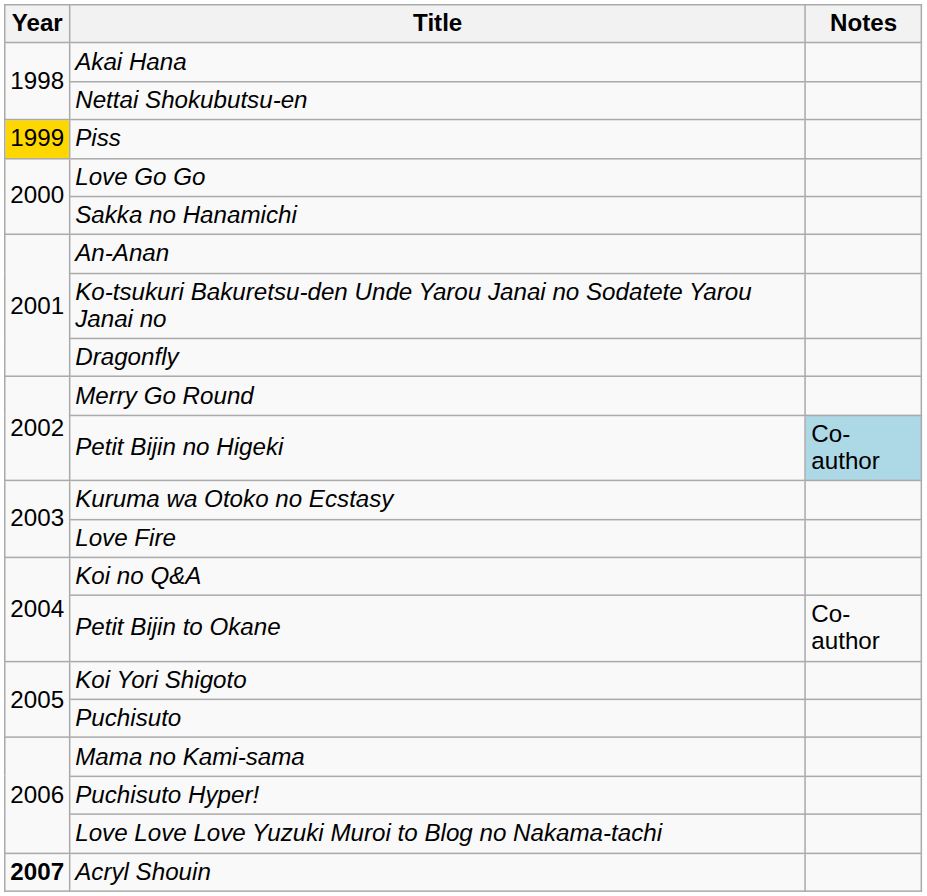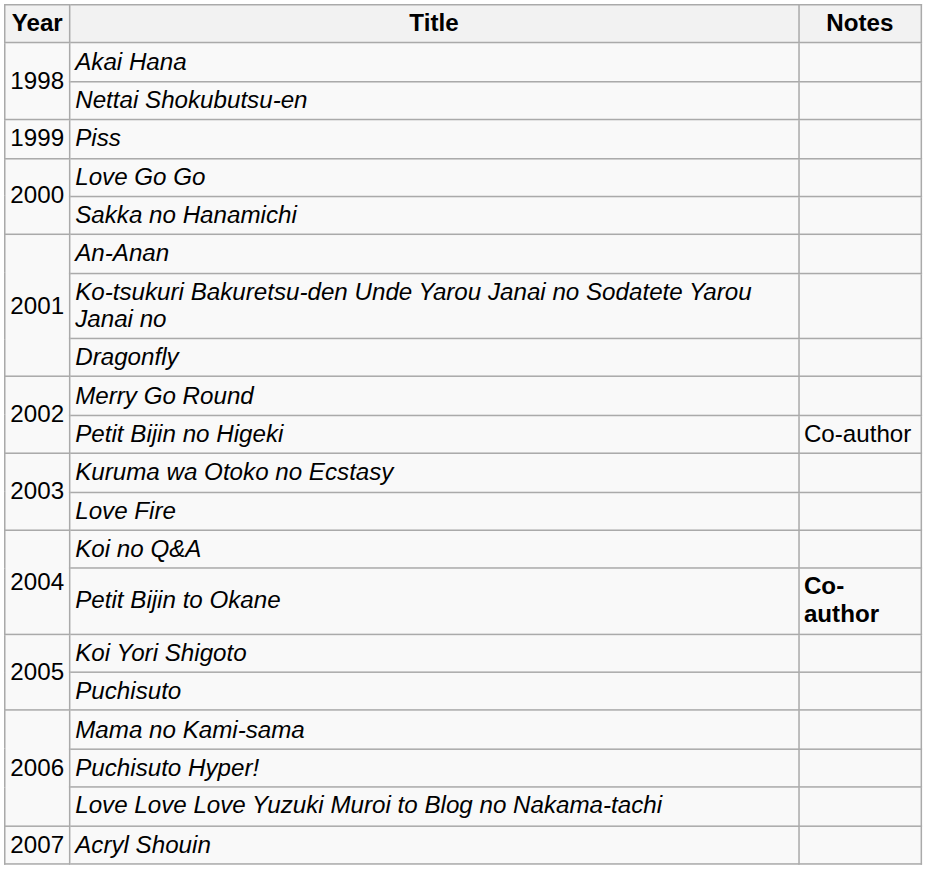(37, 138) gold background -> (37, 138) no background
(846, 447) lightblue background -> (858, 434) no background
(846, 628) normal -> (842, 600) bold
(37, 871) bold -> (37, 844) normal
